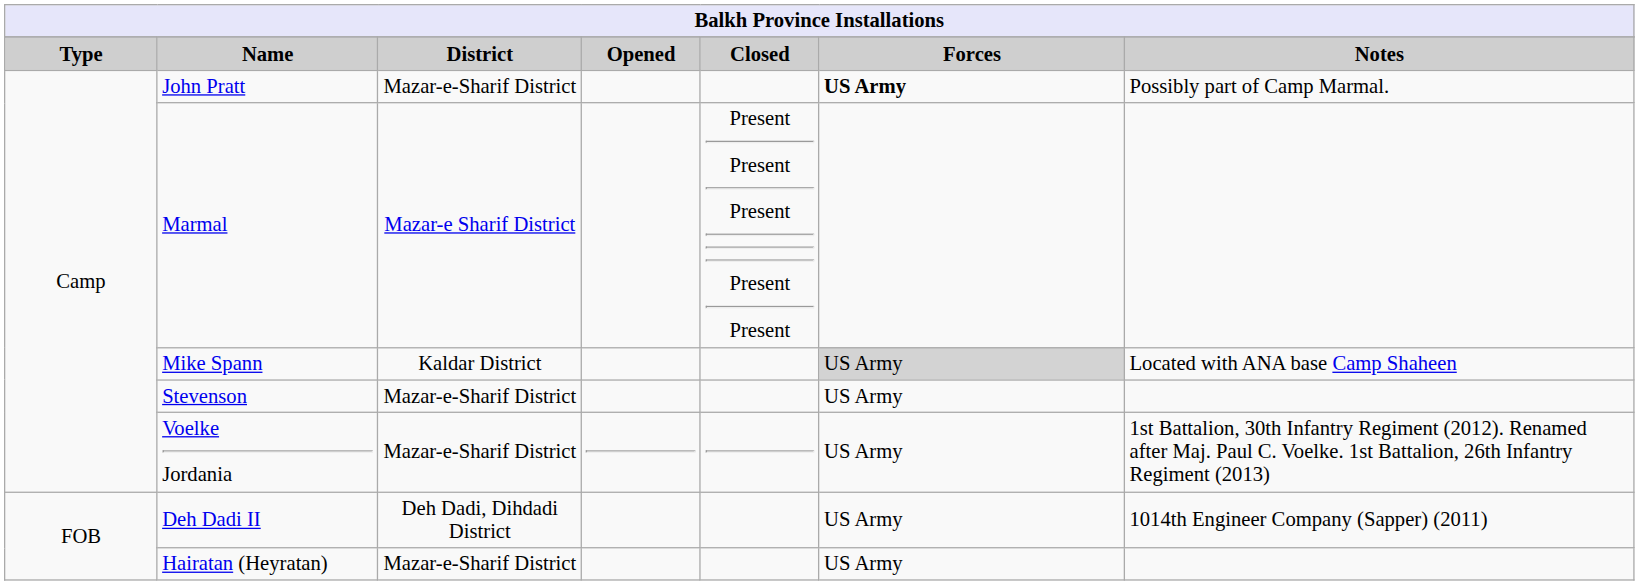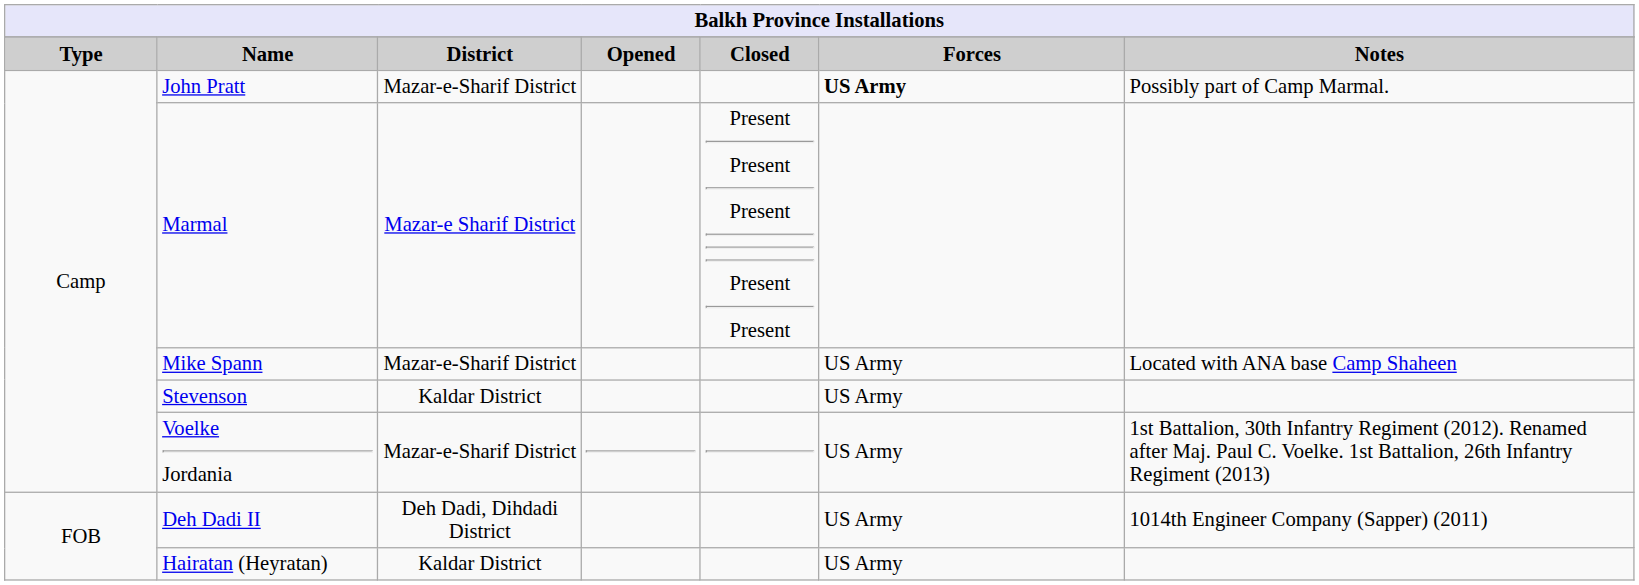(480, 363) Kaldar District -> (480, 363) Mazar-e-Sharif District
(863, 363) lightgrey background -> (863, 363) no background
(480, 396) Mazar-e-Sharif District -> (480, 396) Kaldar District
(480, 563) Mazar-e-Sharif District -> (480, 563) Kaldar District
